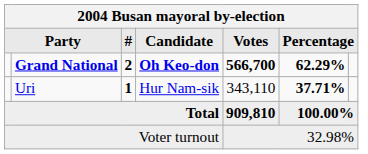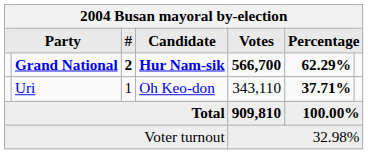(179, 64) Oh Keo-don -> (182, 64) Hur Nam-sik
(128, 88) bold -> (128, 88) normal
(179, 88) Hur Nam-sik -> (177, 88) Oh Keo-don
